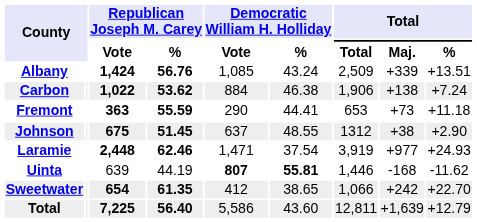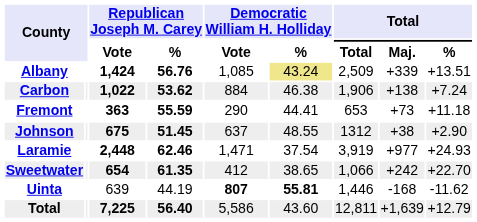(301, 71) no background -> (301, 71) khaki background
rows swapped: (44, 189) <-> (44, 170)
